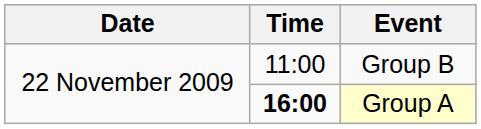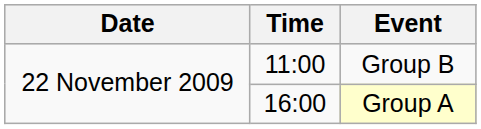(295, 103) bold -> (295, 103) normal
